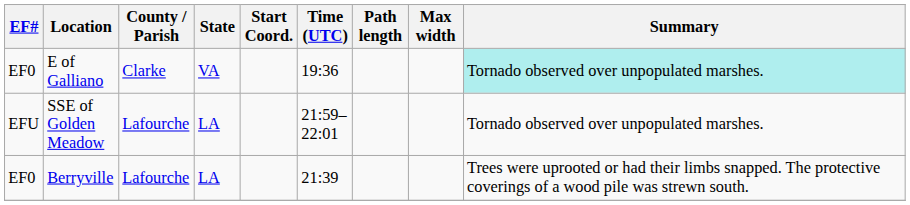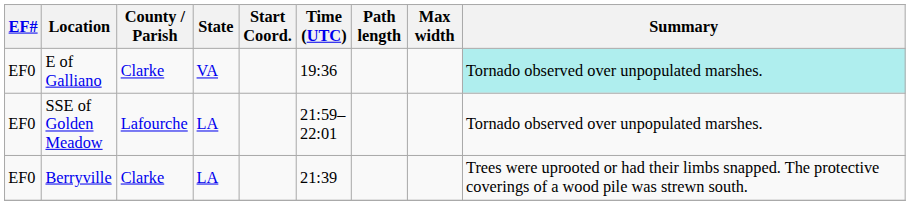(24, 124) EFU -> (22, 124) EF0
(156, 177) Lafourche -> (142, 177) Clarke
